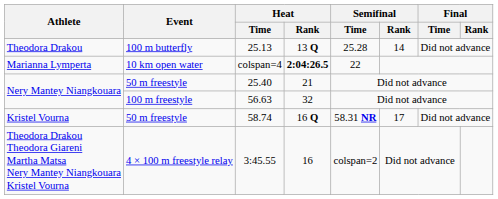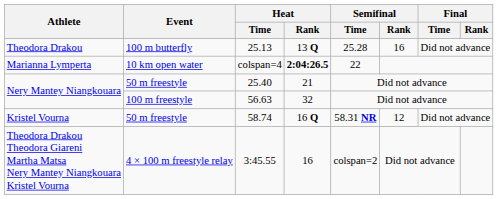(399, 47) 14 -> (399, 47) 16
(399, 118) 17 -> (399, 118) 12
